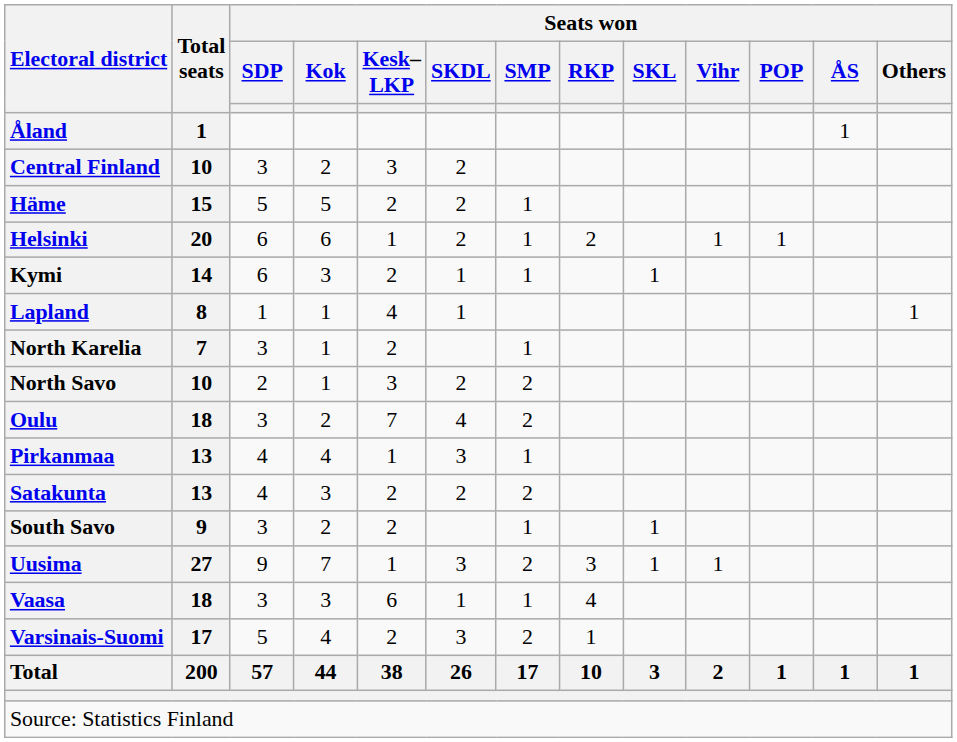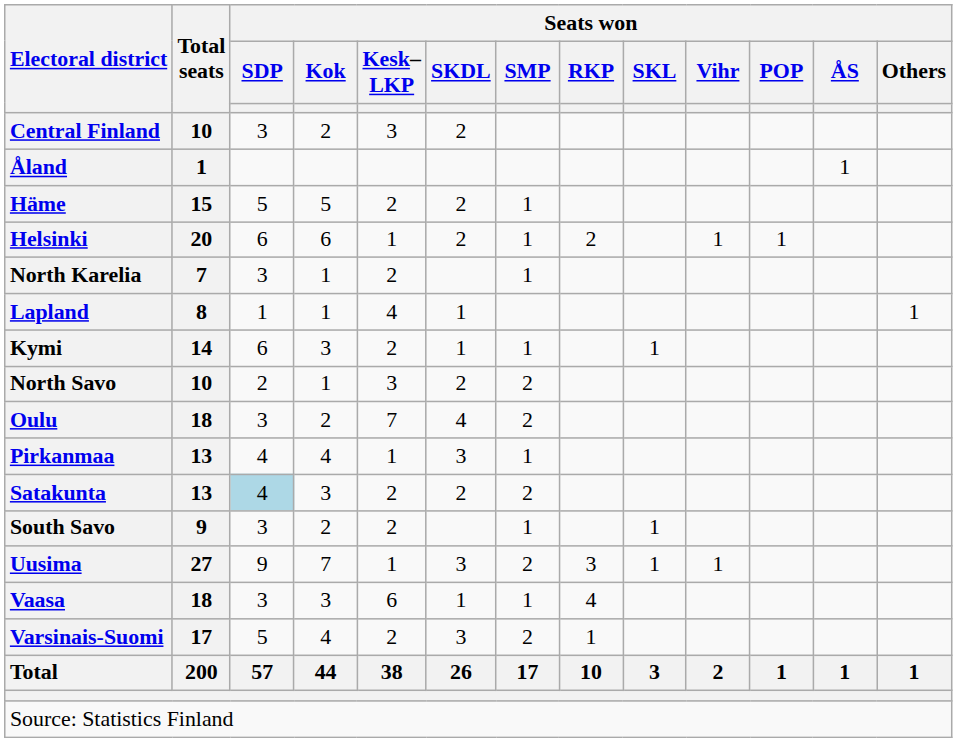rows swapped: (38, 131) <-> (85, 167)
rows swapped: (36, 275) <-> (76, 347)
(262, 492) no background -> (262, 492) lightblue background
